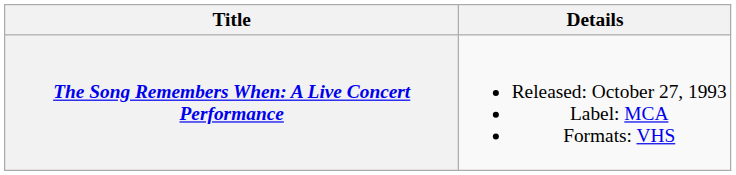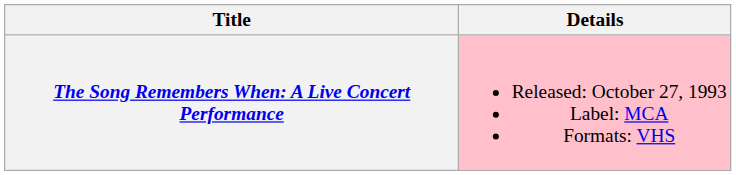(595, 114) no background -> (595, 114) pink background
